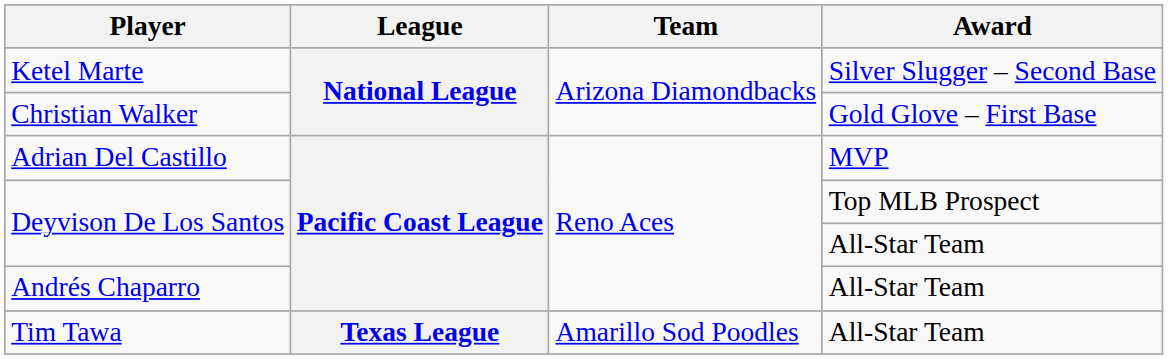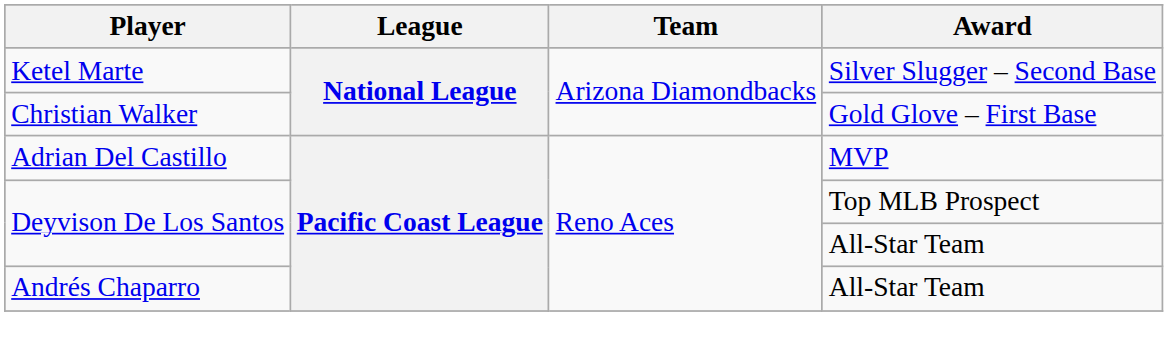- row: (66, 331)
